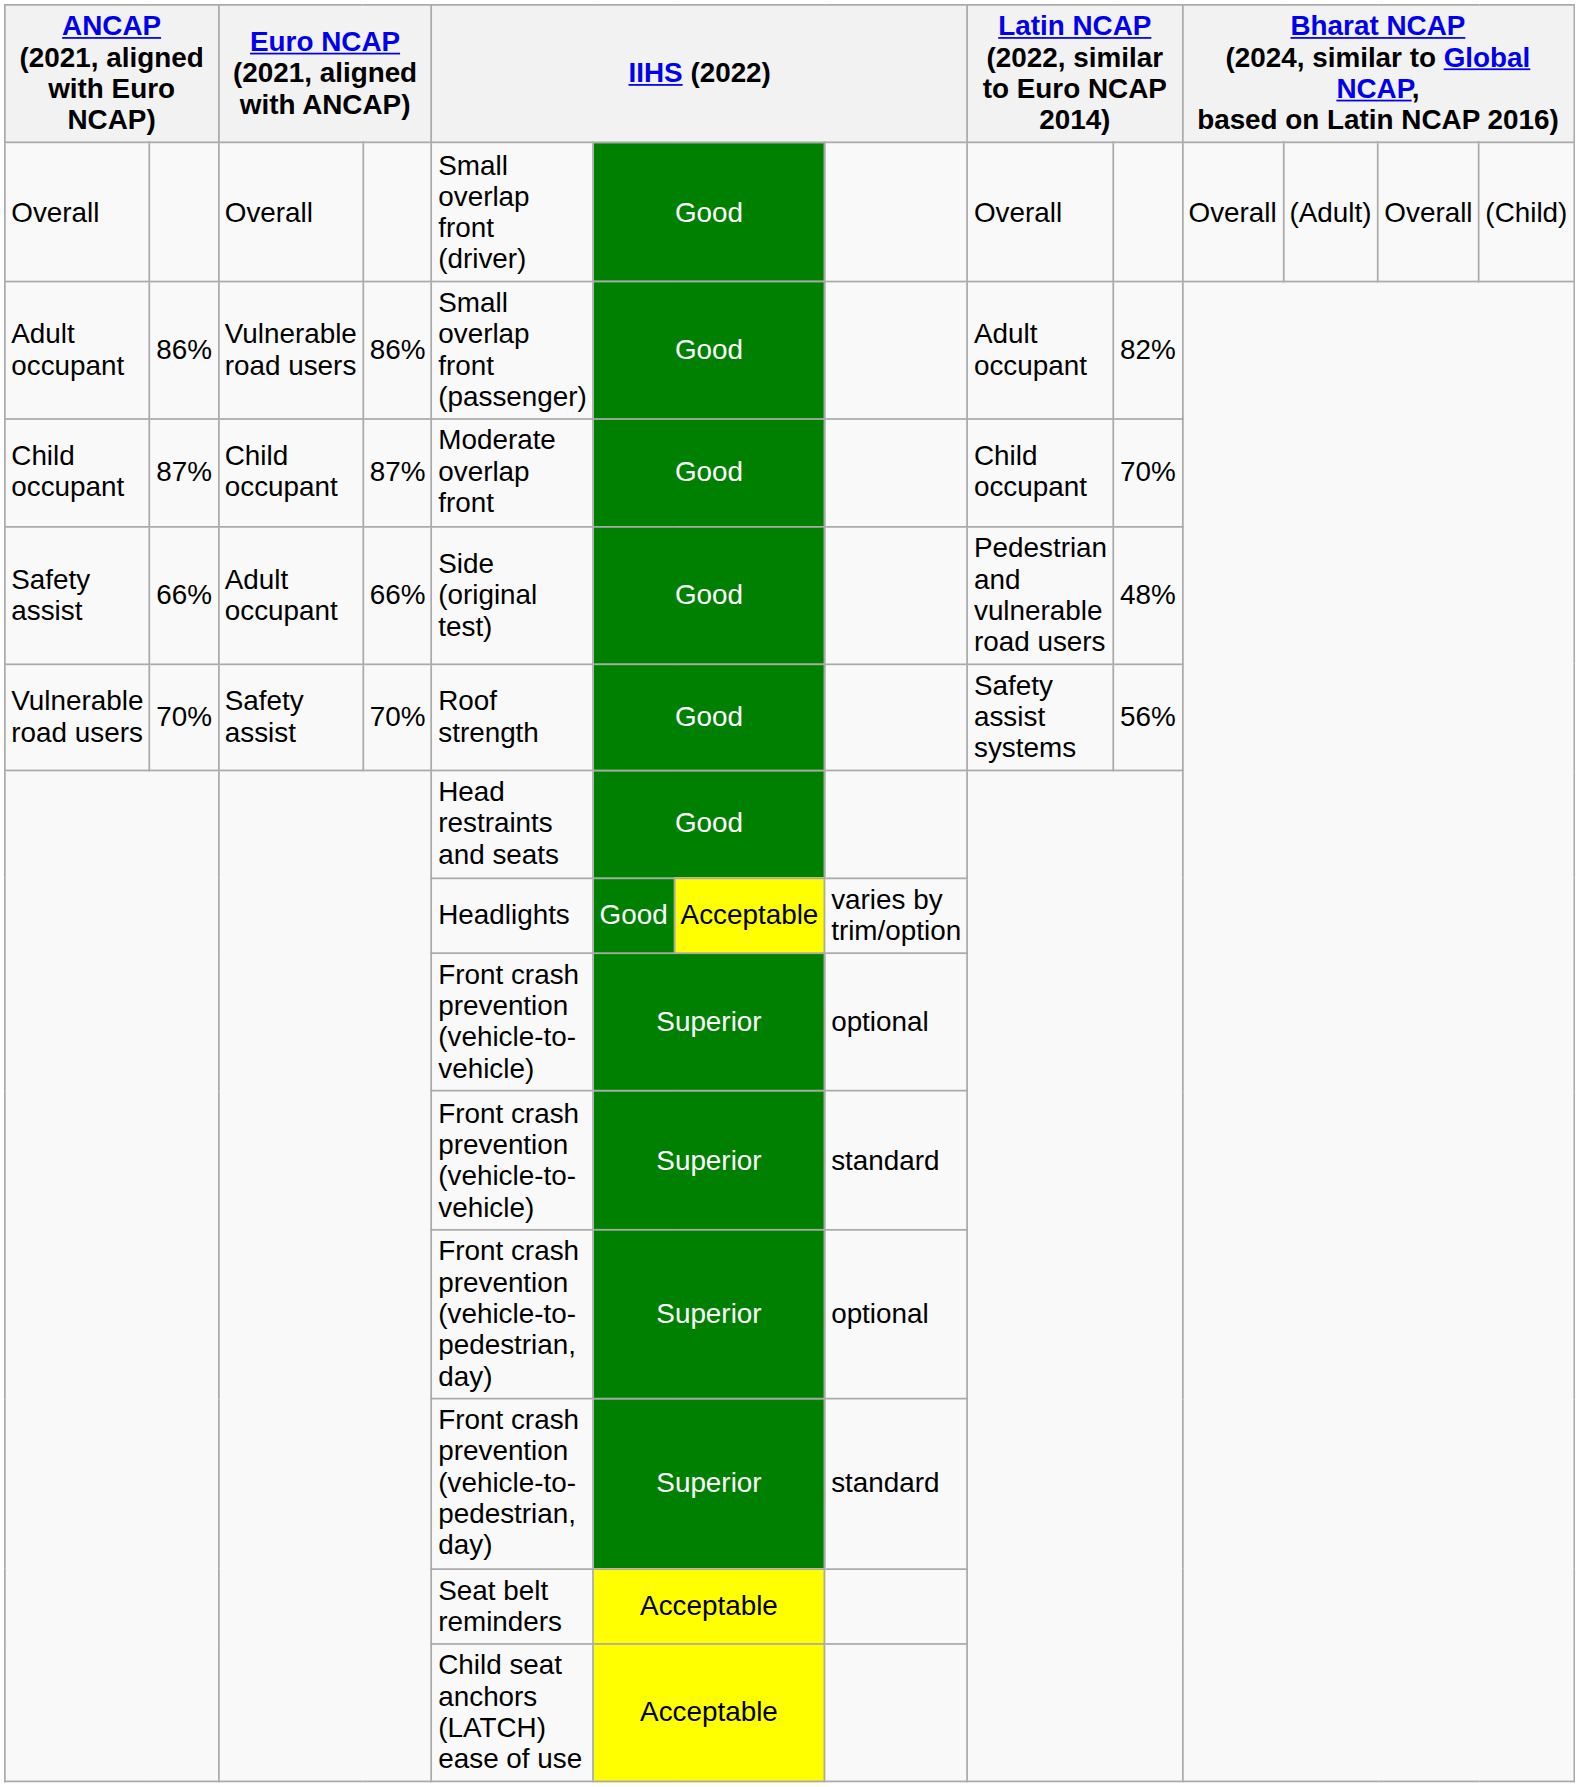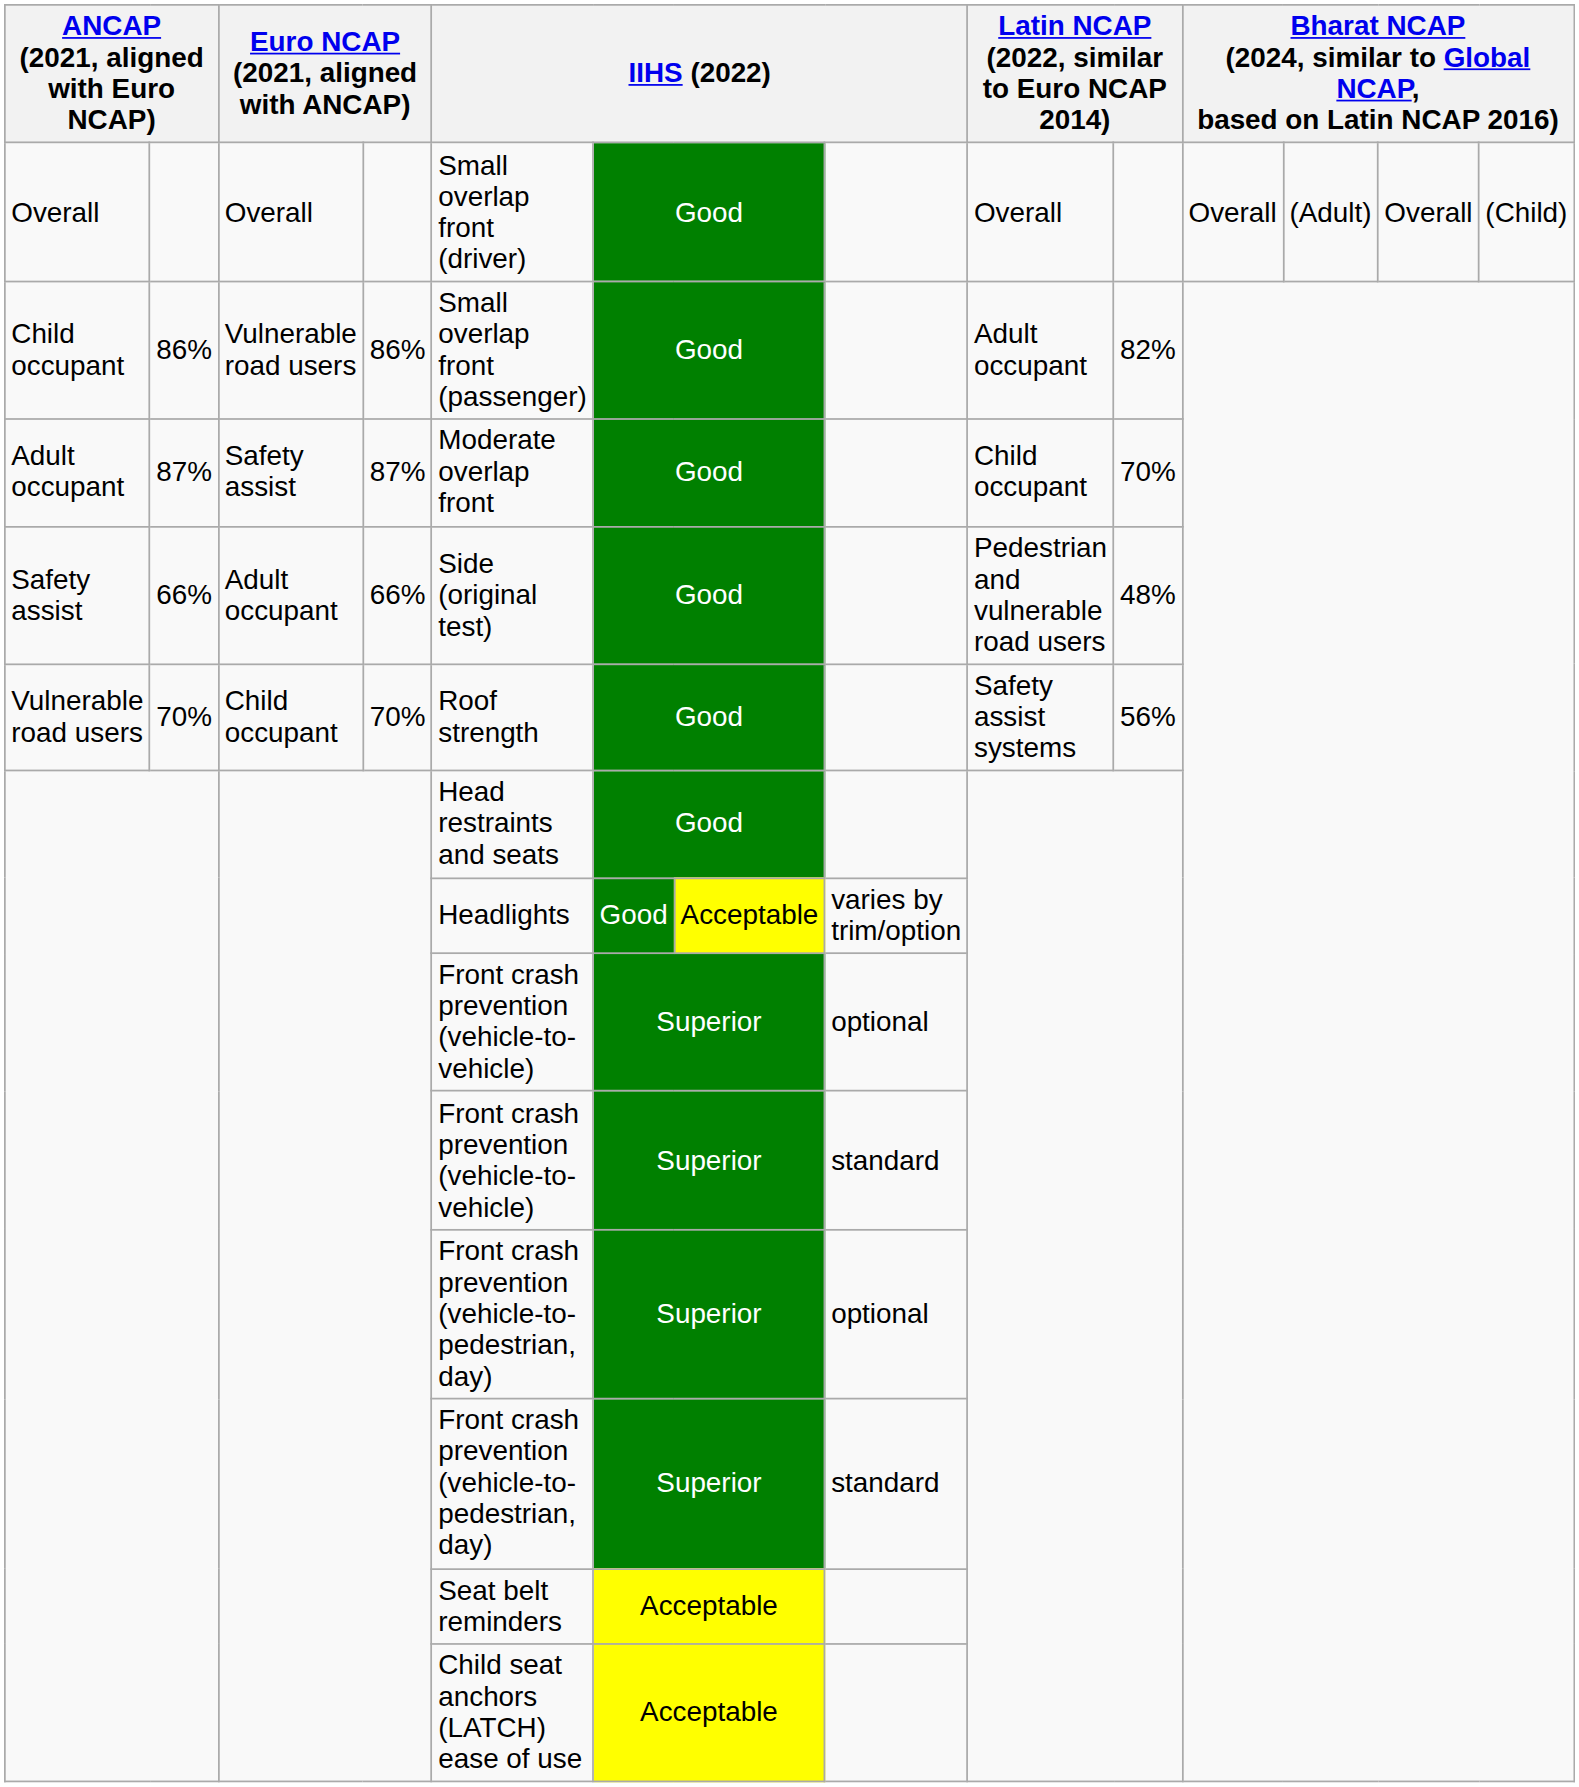(68, 349) Adult occupant -> (68, 349) Child occupant
(68, 472) Child occupant -> (68, 472) Adult occupant
(281, 472) Child occupant -> (264, 472) Safety assist
(264, 717) Safety assist -> (281, 717) Child occupant
